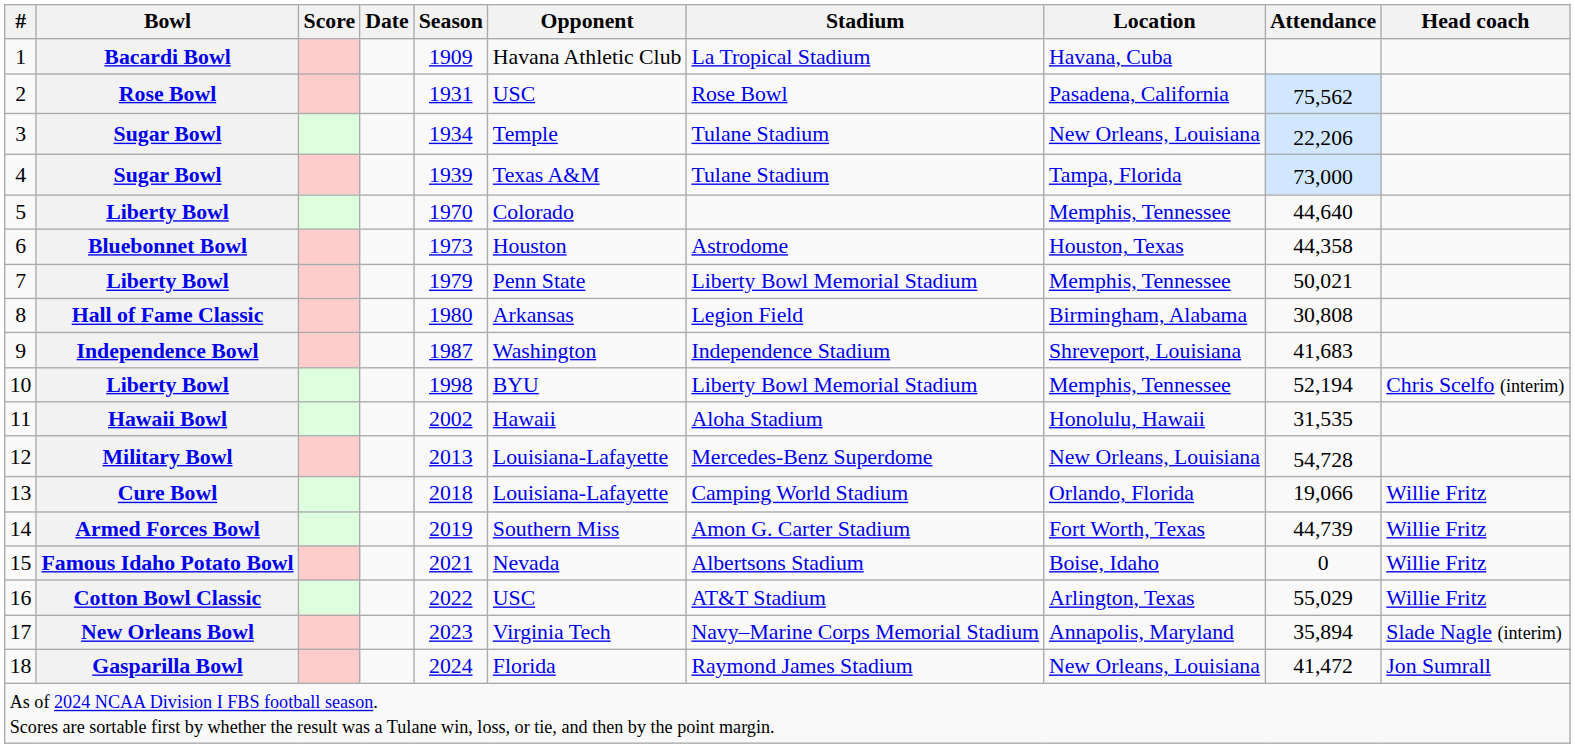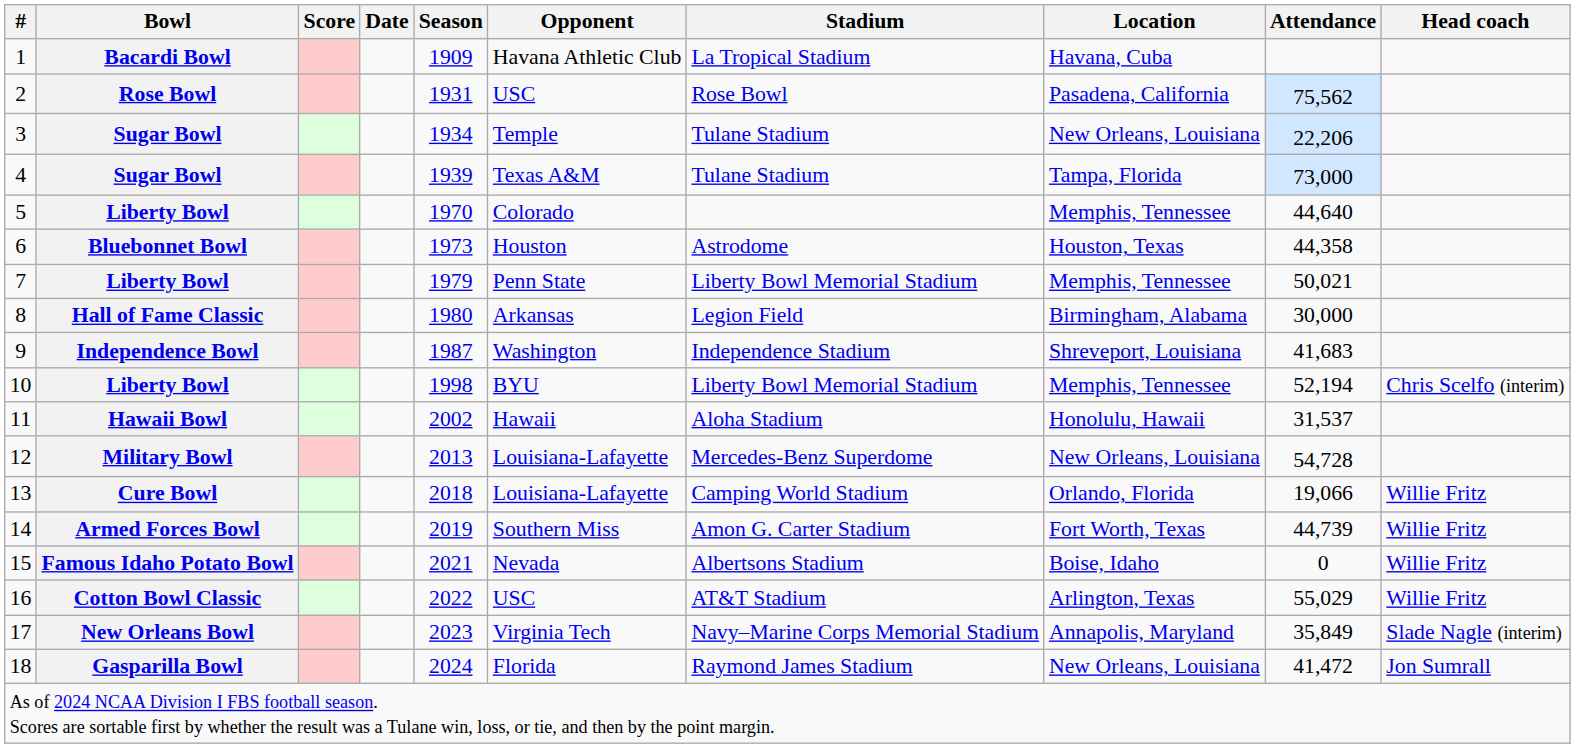(1323, 315) 30,808 -> (1323, 315) 30,000
(1323, 419) 31,535 -> (1323, 419) 31,537
(1323, 631) 35,894 -> (1323, 631) 35,849
